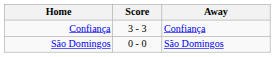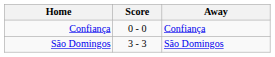(137, 28) 3 - 3 -> (137, 28) 0 - 0
(137, 44) 0 - 0 -> (137, 44) 3 - 3
